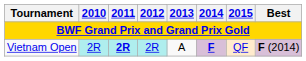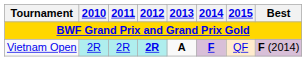(123, 48) bold -> (123, 48) normal
(152, 48) normal -> (152, 48) bold
(182, 48) normal -> (182, 48) bold
